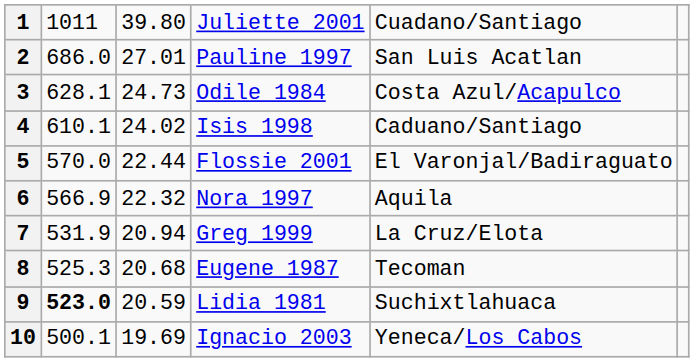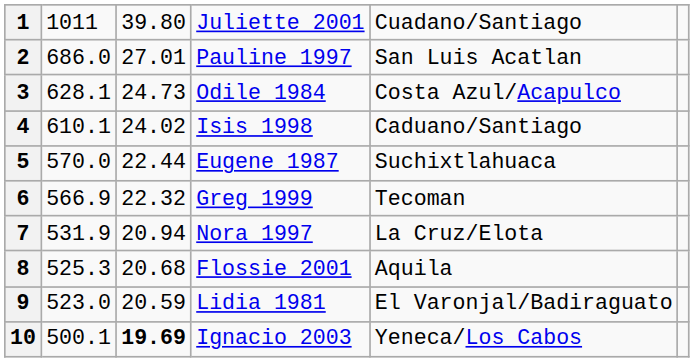(274, 163) Flossie 2001 -> (267, 163) Eugene 1987
(524, 163) El Varonjal/Badiraguato -> (466, 163) Suchixtlahuaca
(255, 198) Nora 1997 -> (255, 198) Greg 1999
(414, 198) Aquila -> (420, 198) Tecoman
(255, 233) Greg 1999 -> (255, 233) Nora 1997
(267, 269) Eugene 1987 -> (274, 269) Flossie 2001
(420, 269) Tecoman -> (414, 269) Aquila
(79, 304) bold -> (79, 304) normal
(466, 304) Suchixtlahuaca -> (524, 304) El Varonjal/Badiraguato
(154, 339) normal -> (154, 339) bold
